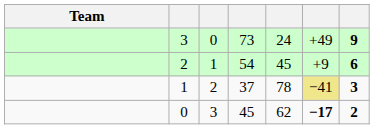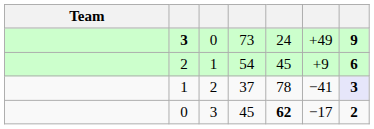(184, 40) normal -> (184, 40) bold
(321, 87) khaki background -> (321, 87) no background
(354, 87) no background -> (354, 87) lavender background
(284, 111) normal -> (284, 111) bold
(321, 111) bold -> (321, 111) normal
